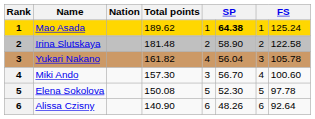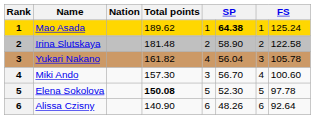(160, 91) normal -> (160, 91) bold
